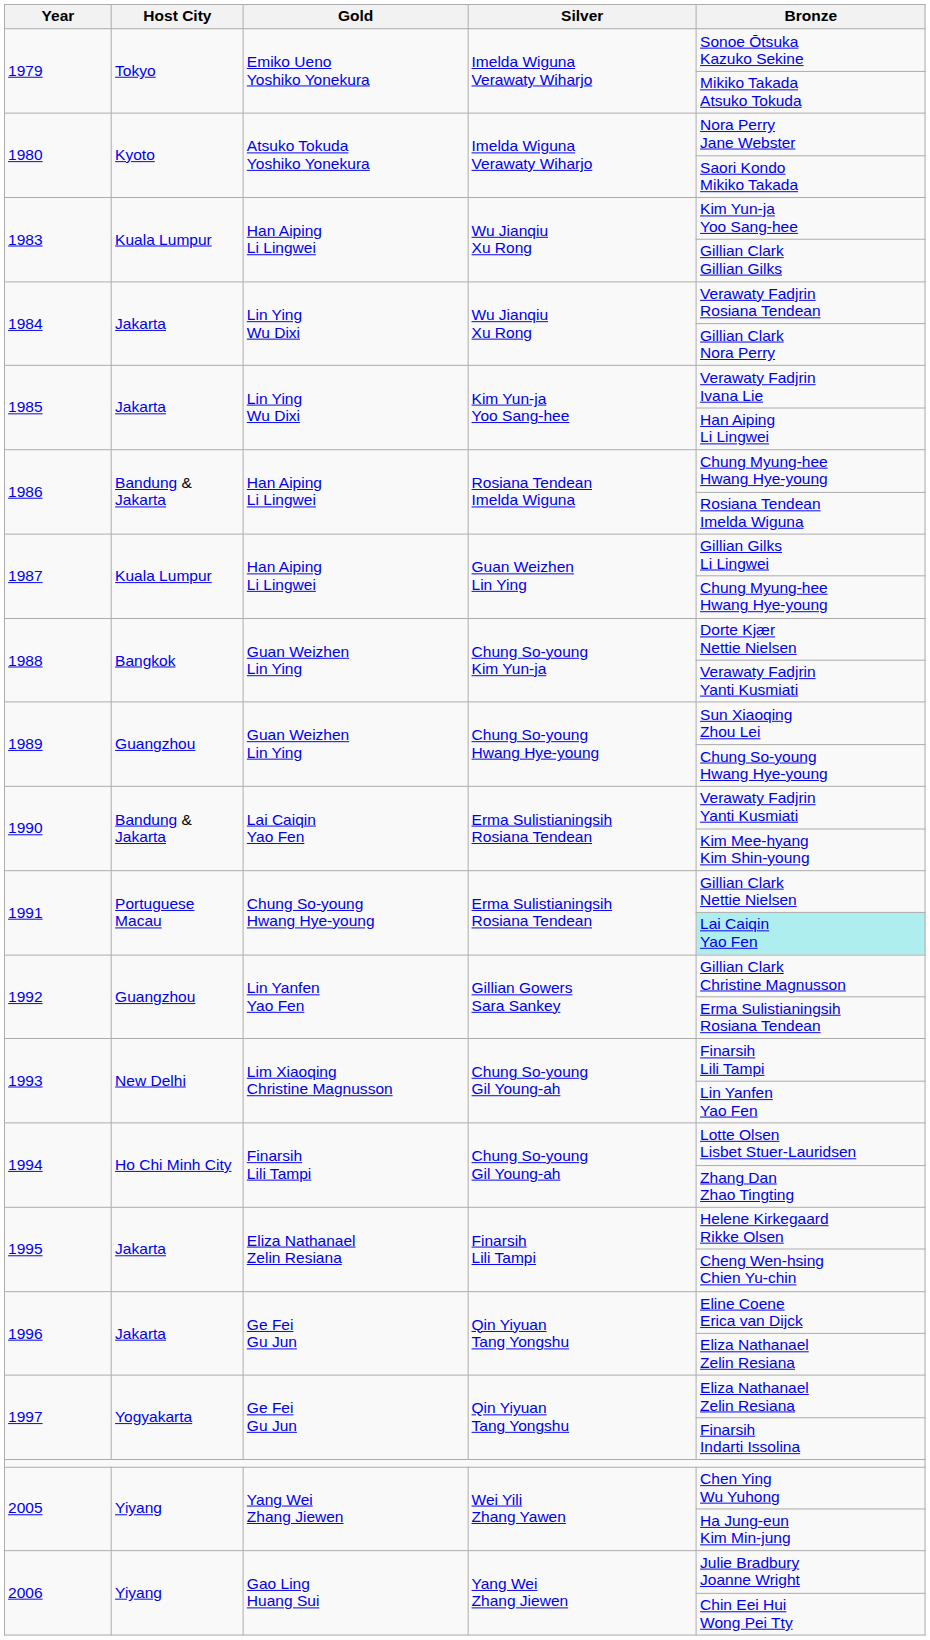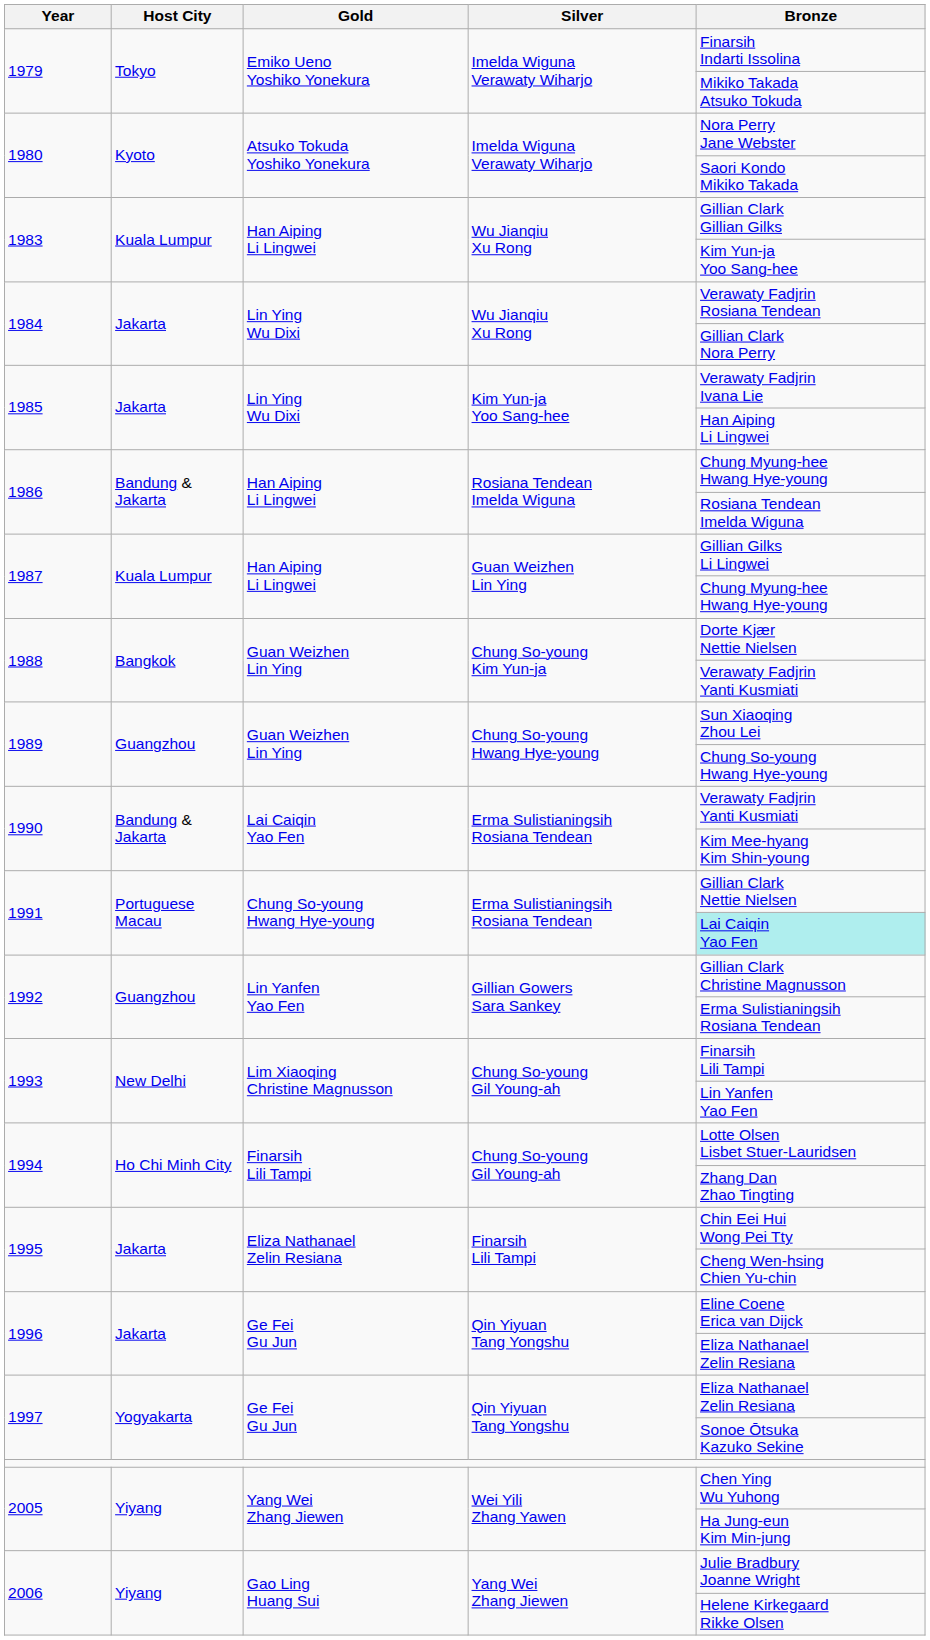(752, 50) Sonoe Ōtsuka Kazuko Sekine -> (750, 50) Finarsih Indarti Issolina
(749, 218) Kim Yun-ja Yoo Sang-hee -> (742, 218) Gillian Clark Gillian Gilks
(742, 260) Gillian Clark Gillian Gilks -> (749, 260) Kim Yun-ja Yoo Sang-hee
(764, 1228) Helene Kirkegaard Rikke Olsen -> (746, 1228) Chin Eei Hui Wong Pei Tty
(750, 1438) Finarsih Indarti Issolina -> (752, 1438) Sonoe Ōtsuka Kazuko Sekine
(746, 1614) Chin Eei Hui Wong Pei Tty -> (764, 1614) Helene Kirkegaard Rikke Olsen
